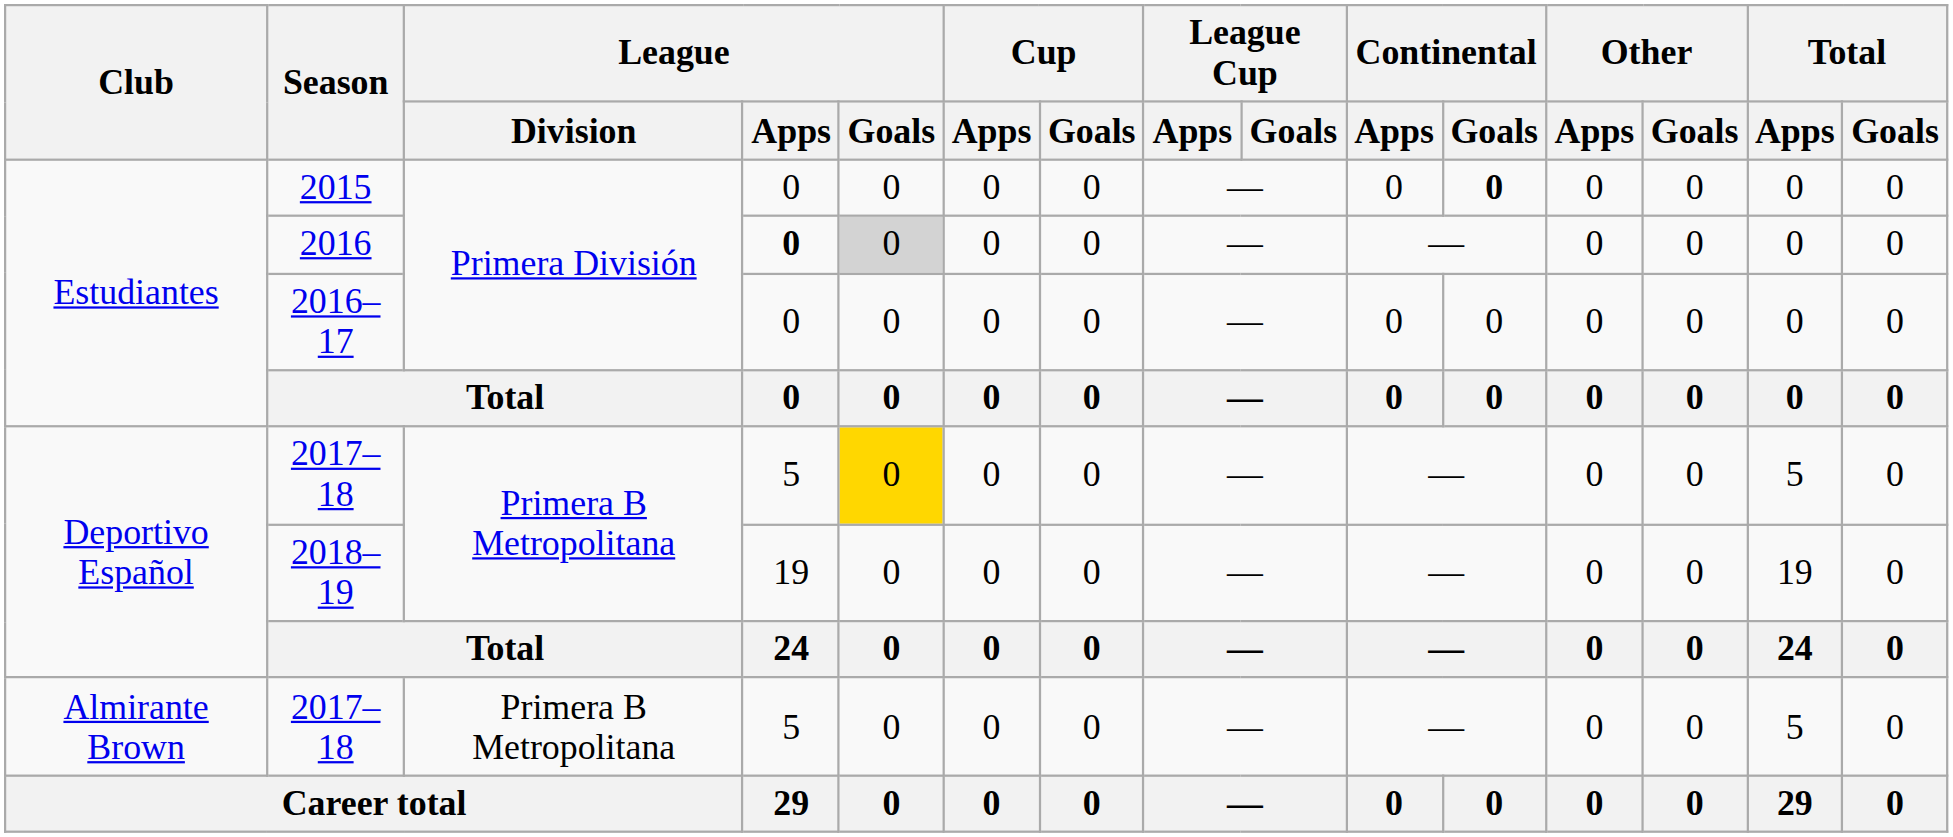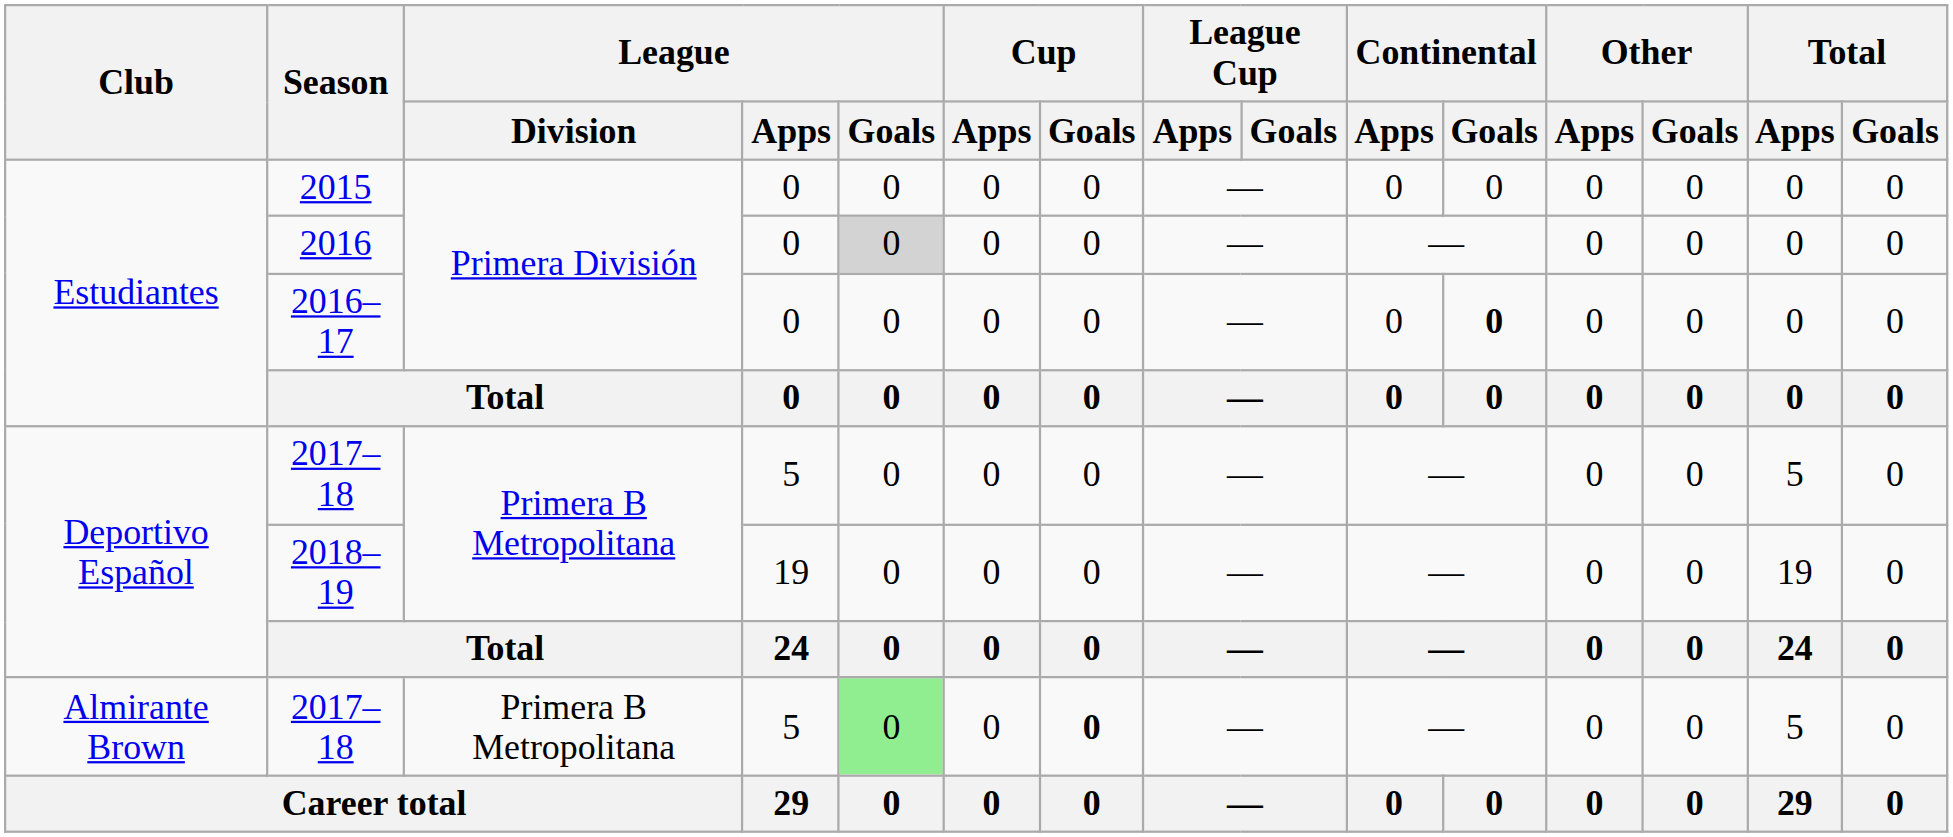(1494, 186) bold -> (1494, 186) normal
(791, 243) bold -> (791, 243) normal
(1494, 320) normal -> (1494, 320) bold
(891, 474) gold background -> (891, 474) no background
(891, 725) no background -> (891, 725) lightgreen background
(1092, 725) normal -> (1092, 725) bold
